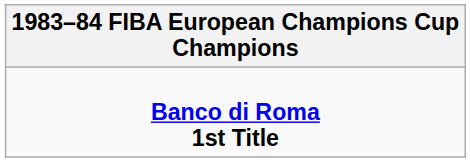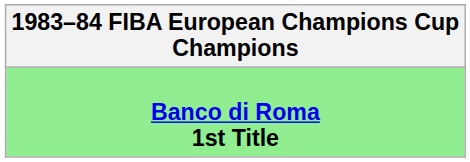(235, 124) no background -> (235, 124) lightgreen background
